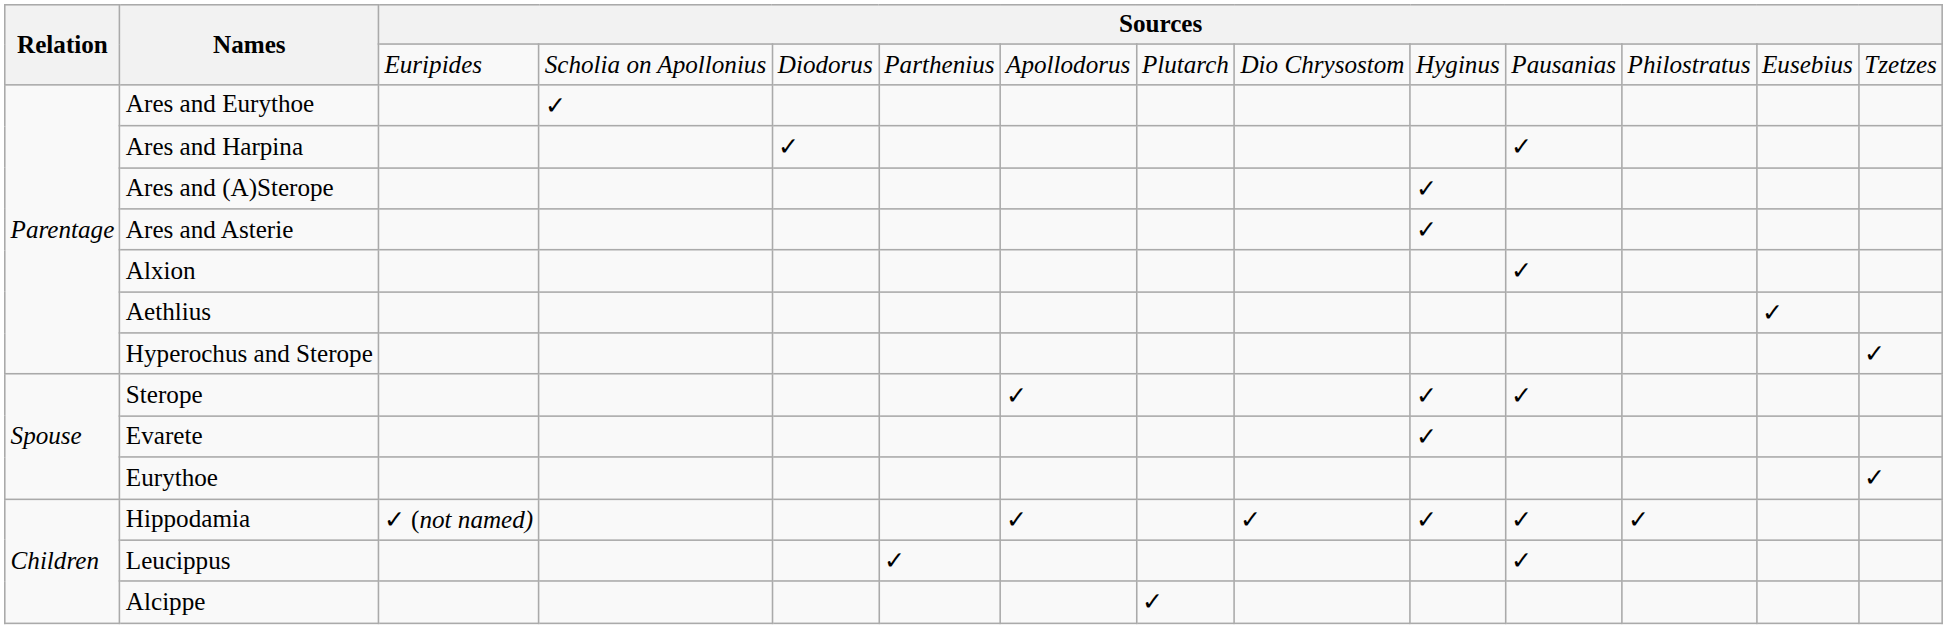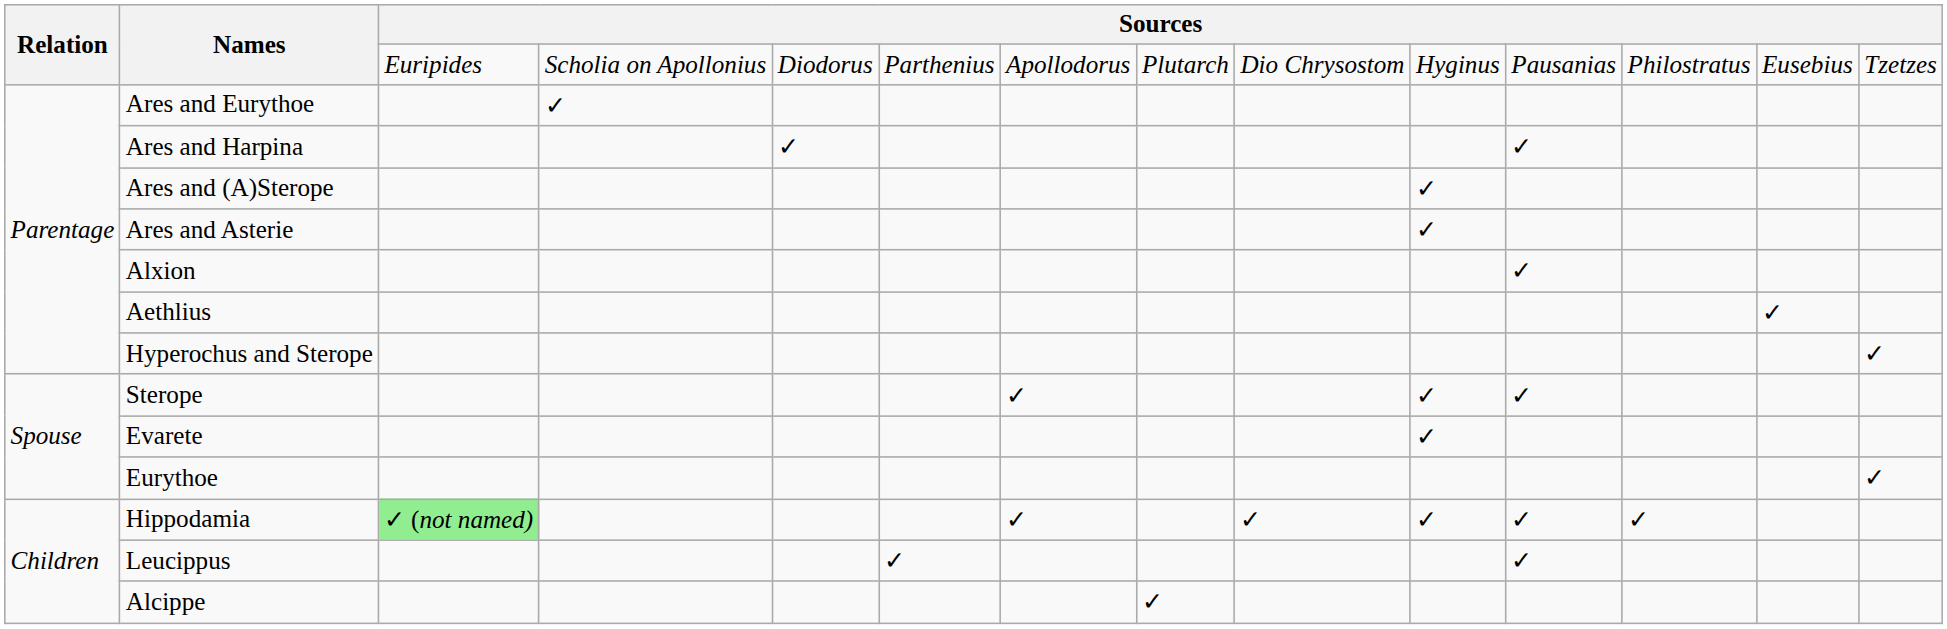(459, 519) no background -> (459, 519) lightgreen background
